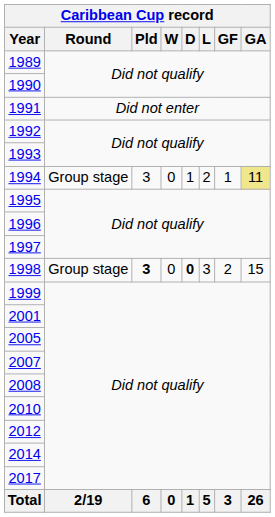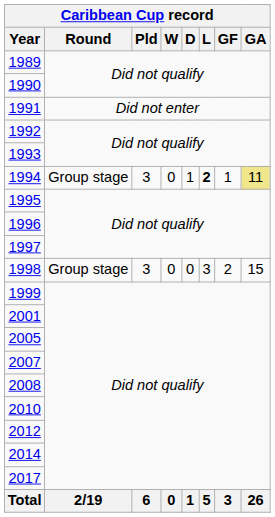(207, 177) normal -> (207, 177) bold
(146, 270) bold -> (146, 270) normal
(190, 270) bold -> (190, 270) normal
